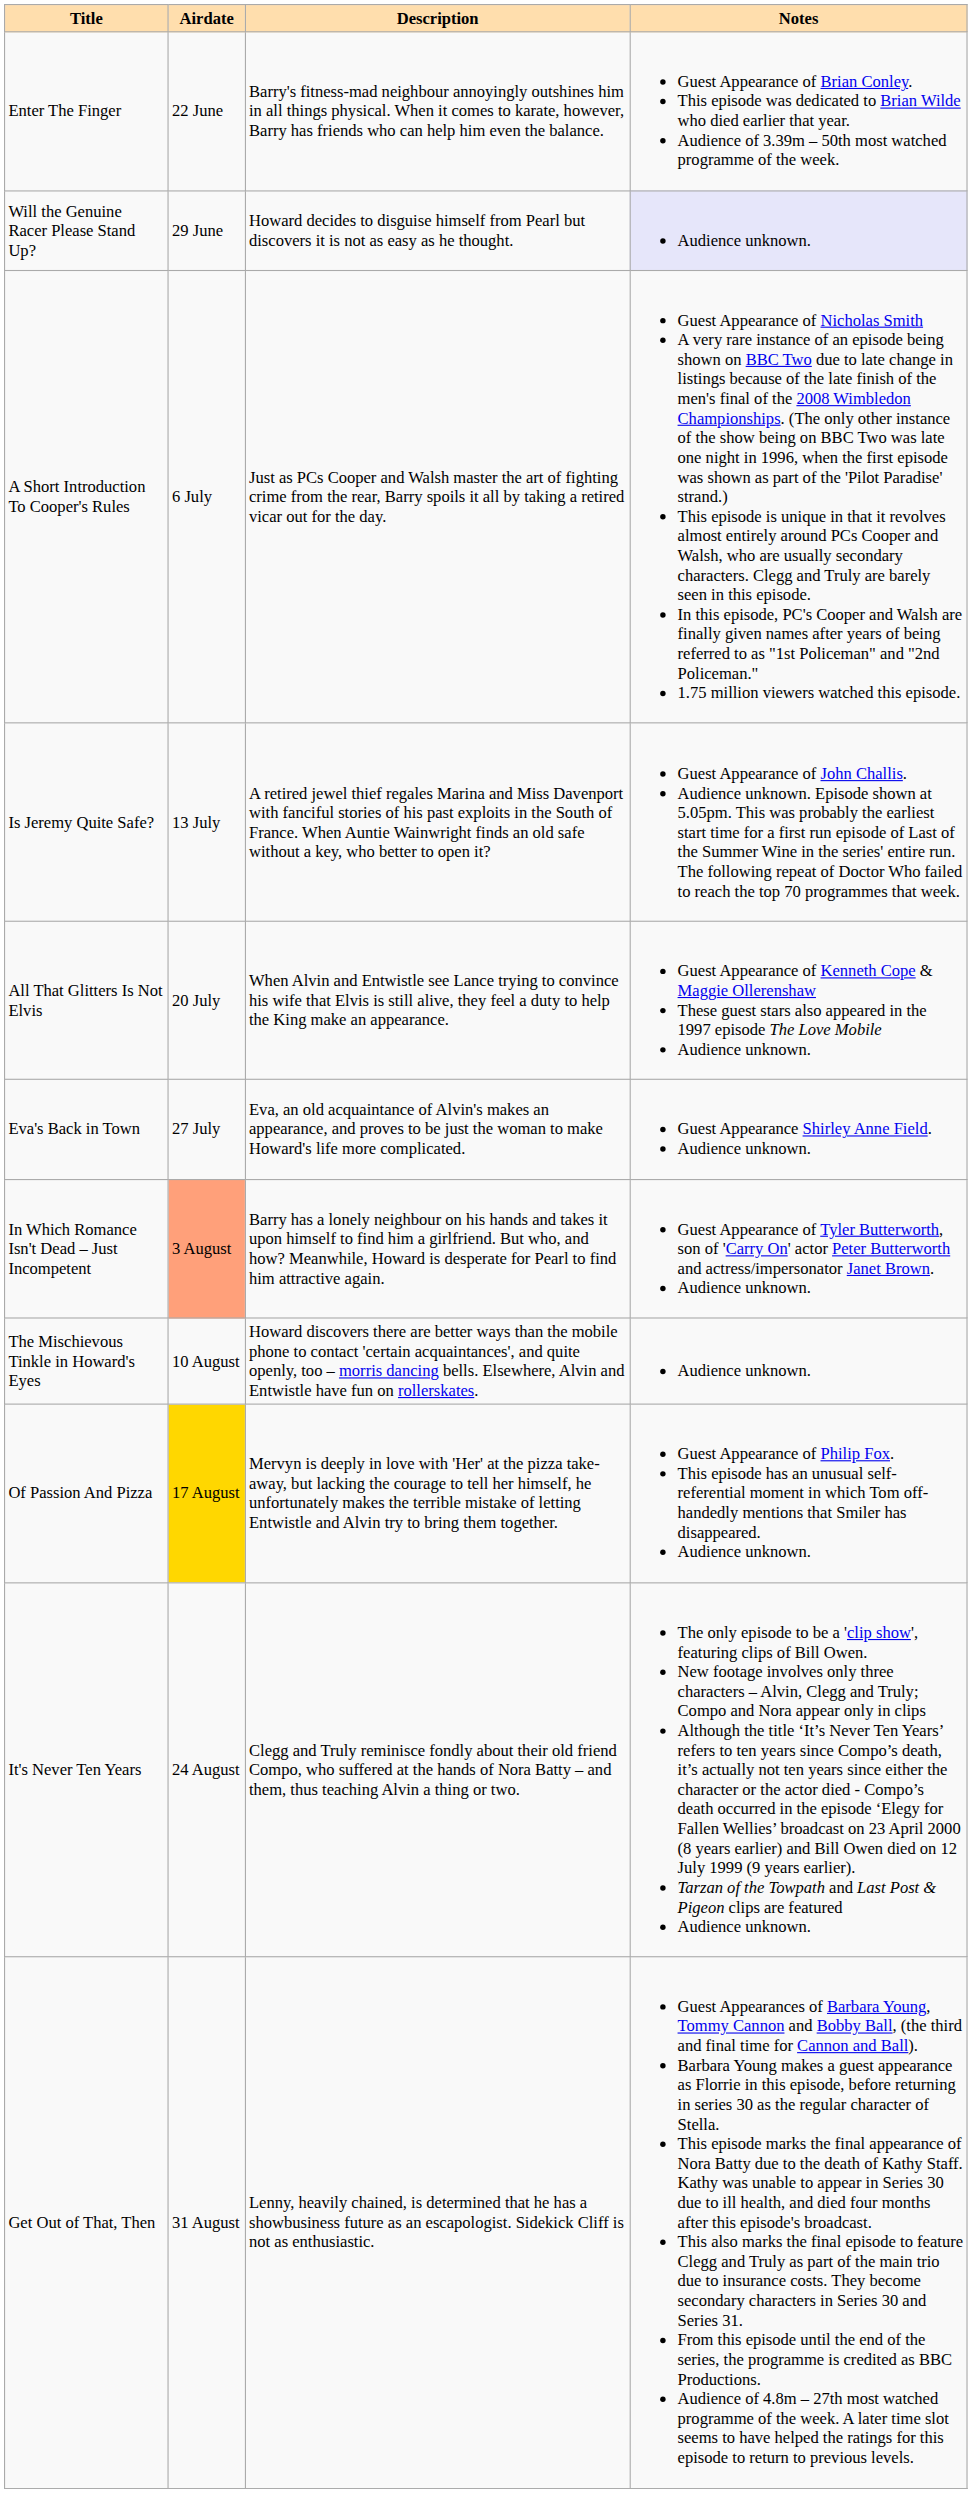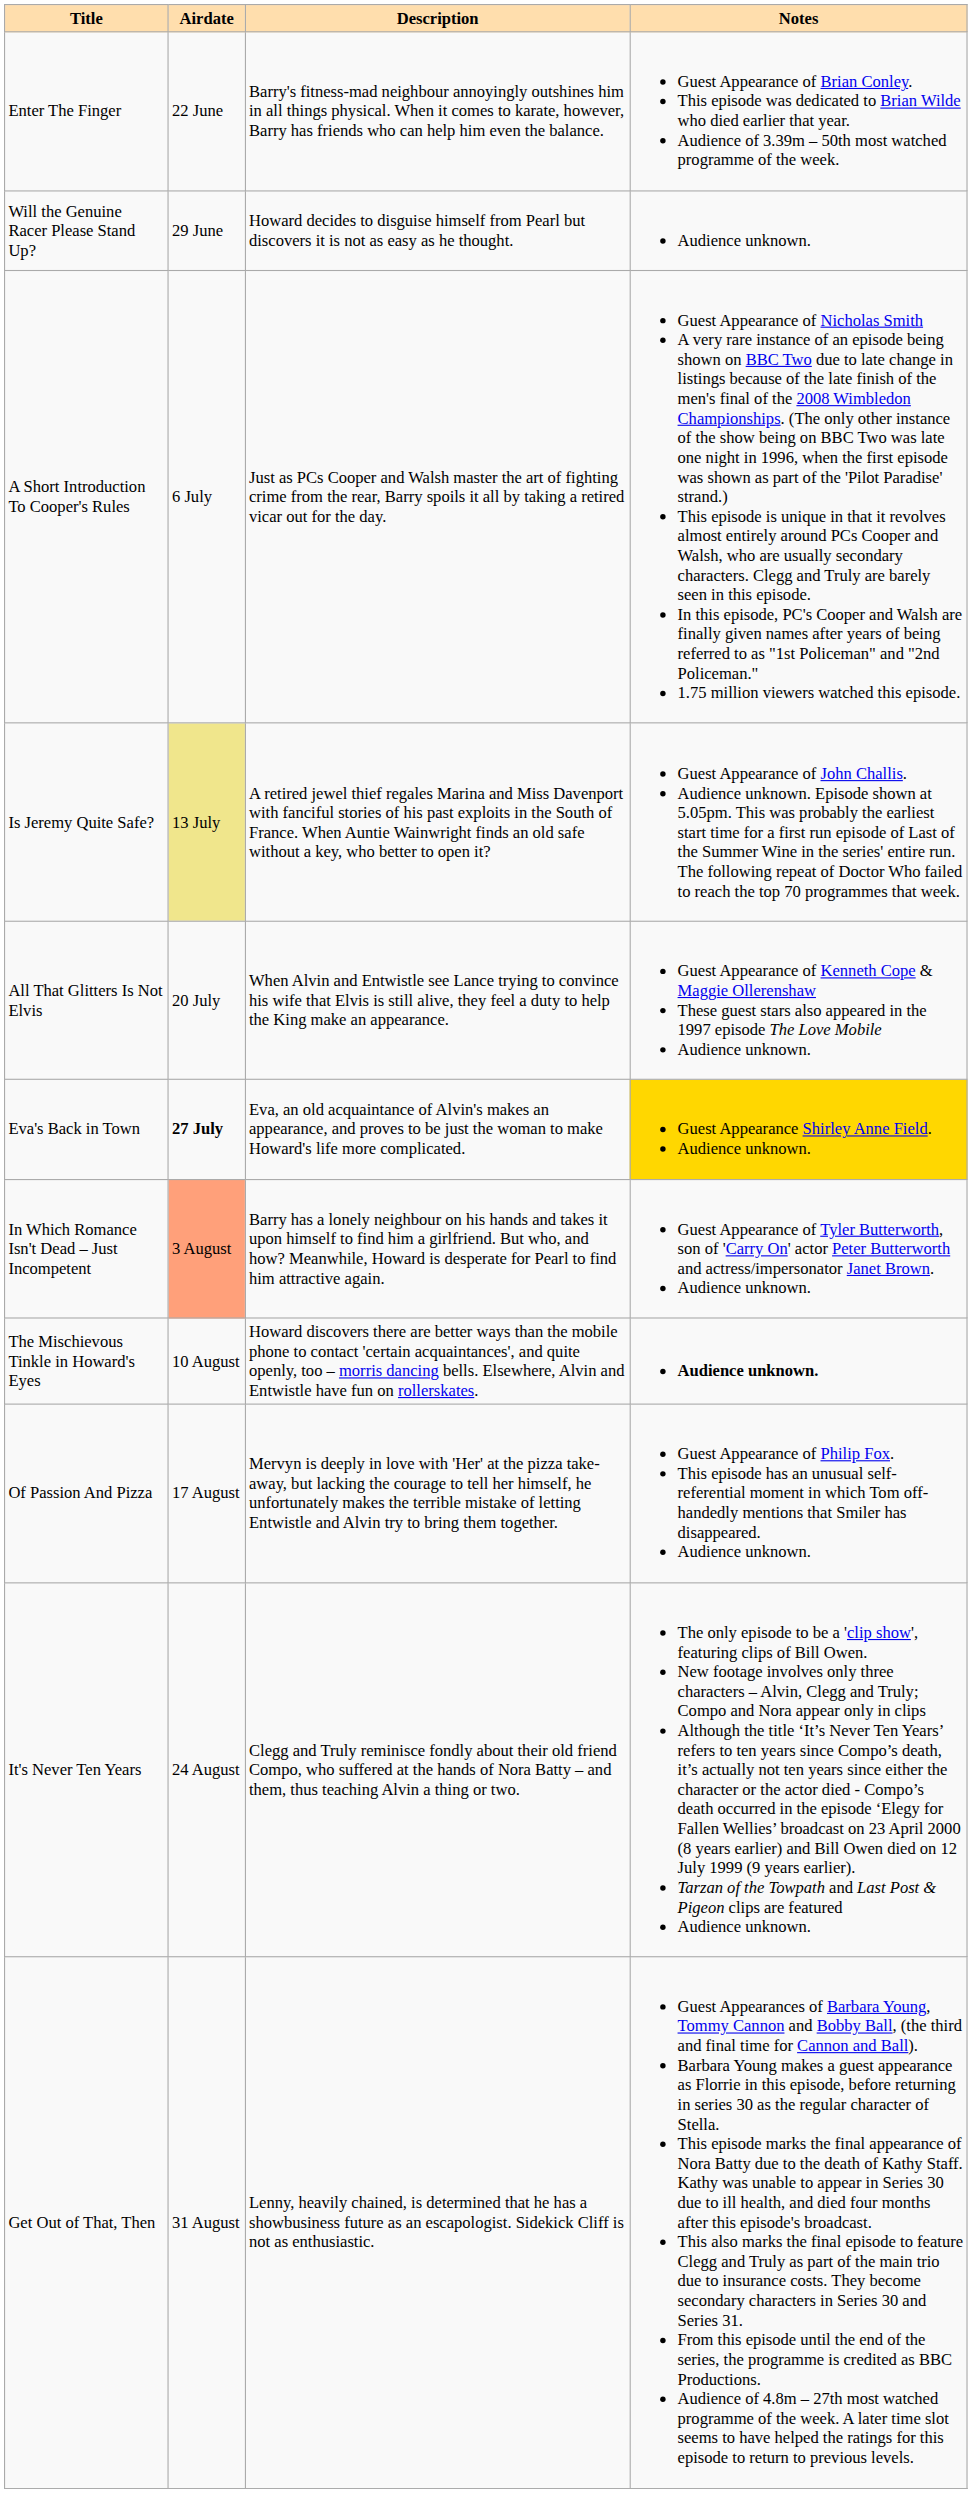(799, 240) lavender background -> (799, 240) no background
(196, 822) no background -> (196, 822) khaki background
(196, 1129) normal -> (198, 1129) bold
(799, 1139) no background -> (799, 1139) gold background
(799, 1371) normal -> (799, 1371) bold
(206, 1493) gold background -> (206, 1493) no background
